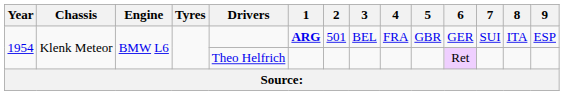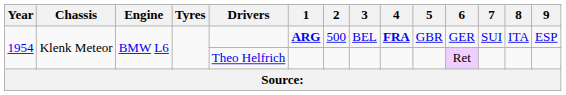(336, 37) 501 -> (336, 37) 500
(396, 37) normal -> (396, 37) bold
